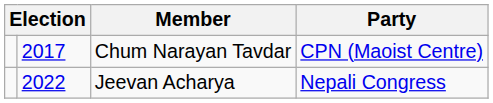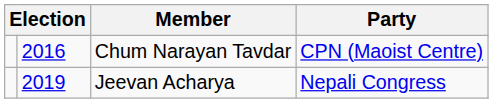(44, 51) 2017 -> (44, 51) 2016
(44, 82) 2022 -> (44, 82) 2019
